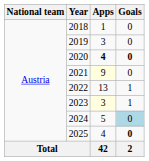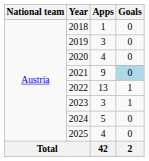(103, 57) bold -> (103, 57) normal
(130, 57) bold -> (130, 57) normal
(103, 73) lightyellow background -> (103, 73) no background
(130, 73) no background -> (130, 73) lightblue background
(103, 103) lightyellow background -> (103, 103) no background
(130, 118) lightblue background -> (130, 118) no background
(130, 133) bold -> (130, 133) normal
